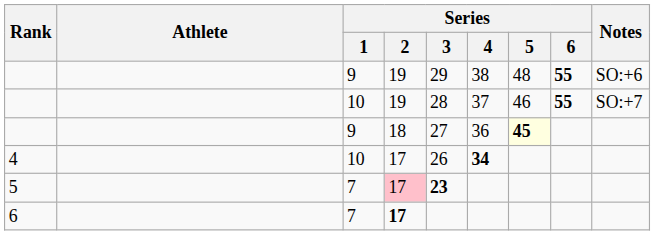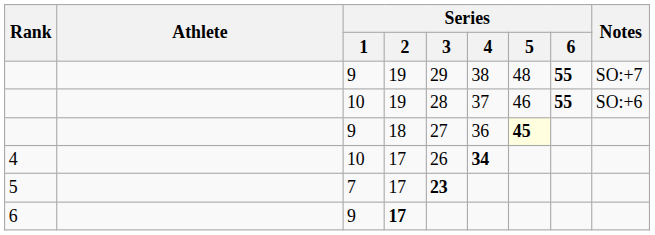(619, 74) SO:+6 -> (619, 74) SO:+7
(619, 103) SO:+7 -> (619, 103) SO:+6
(397, 187) pink background -> (397, 187) no background
(351, 215) 7 -> (351, 215) 9
